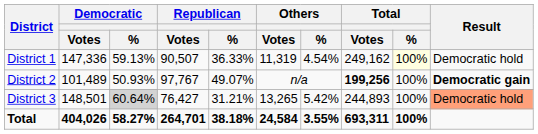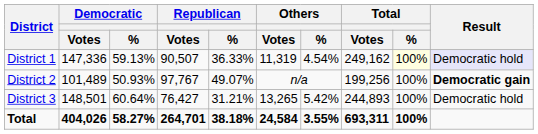(478, 59) no background -> (478, 59) lavender background
(367, 79) bold -> (367, 79) normal
(134, 99) lightgrey background -> (134, 99) no background
(478, 99) lightsalmon background -> (478, 99) no background
